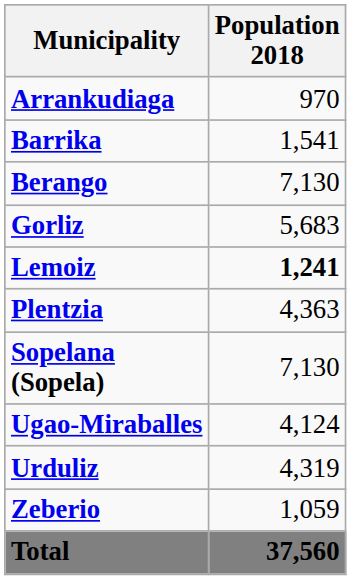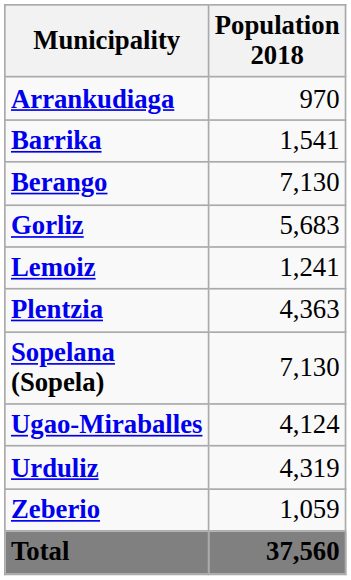(309, 267) bold -> (309, 267) normal
